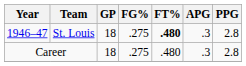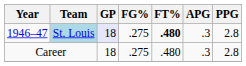(74, 33) no background -> (74, 33) lightblue background
(110, 33) no background -> (110, 33) lavender background
